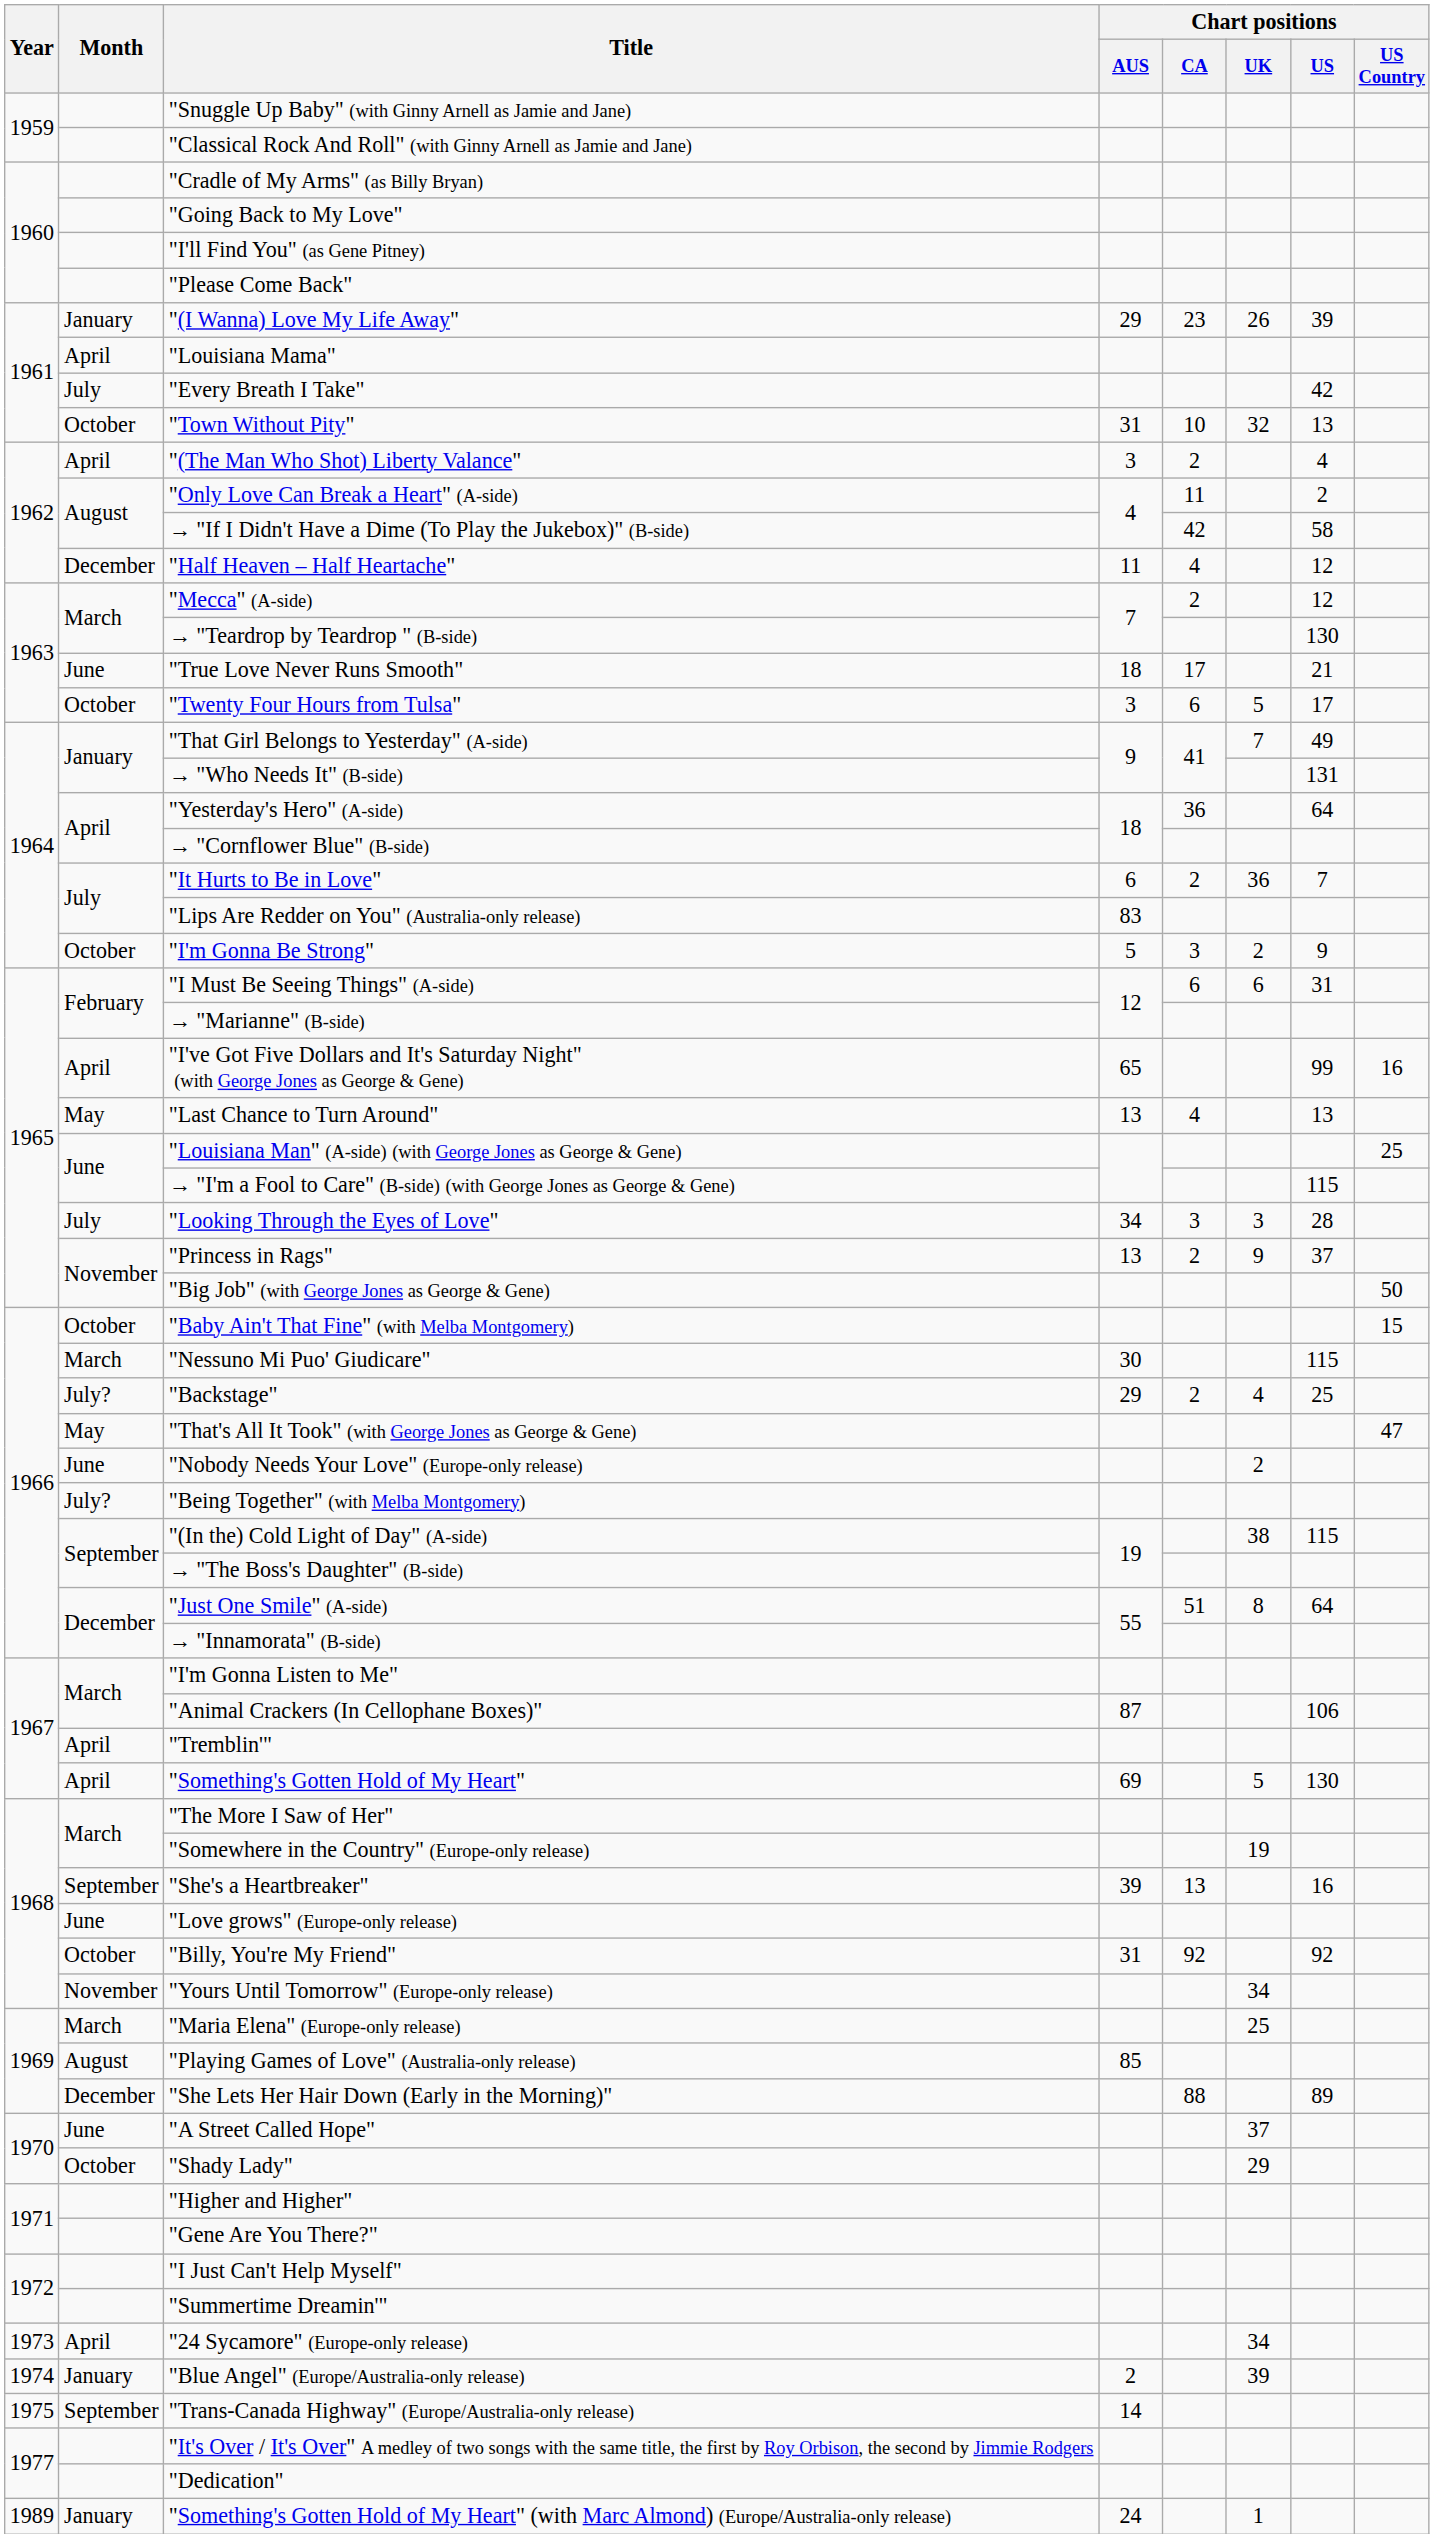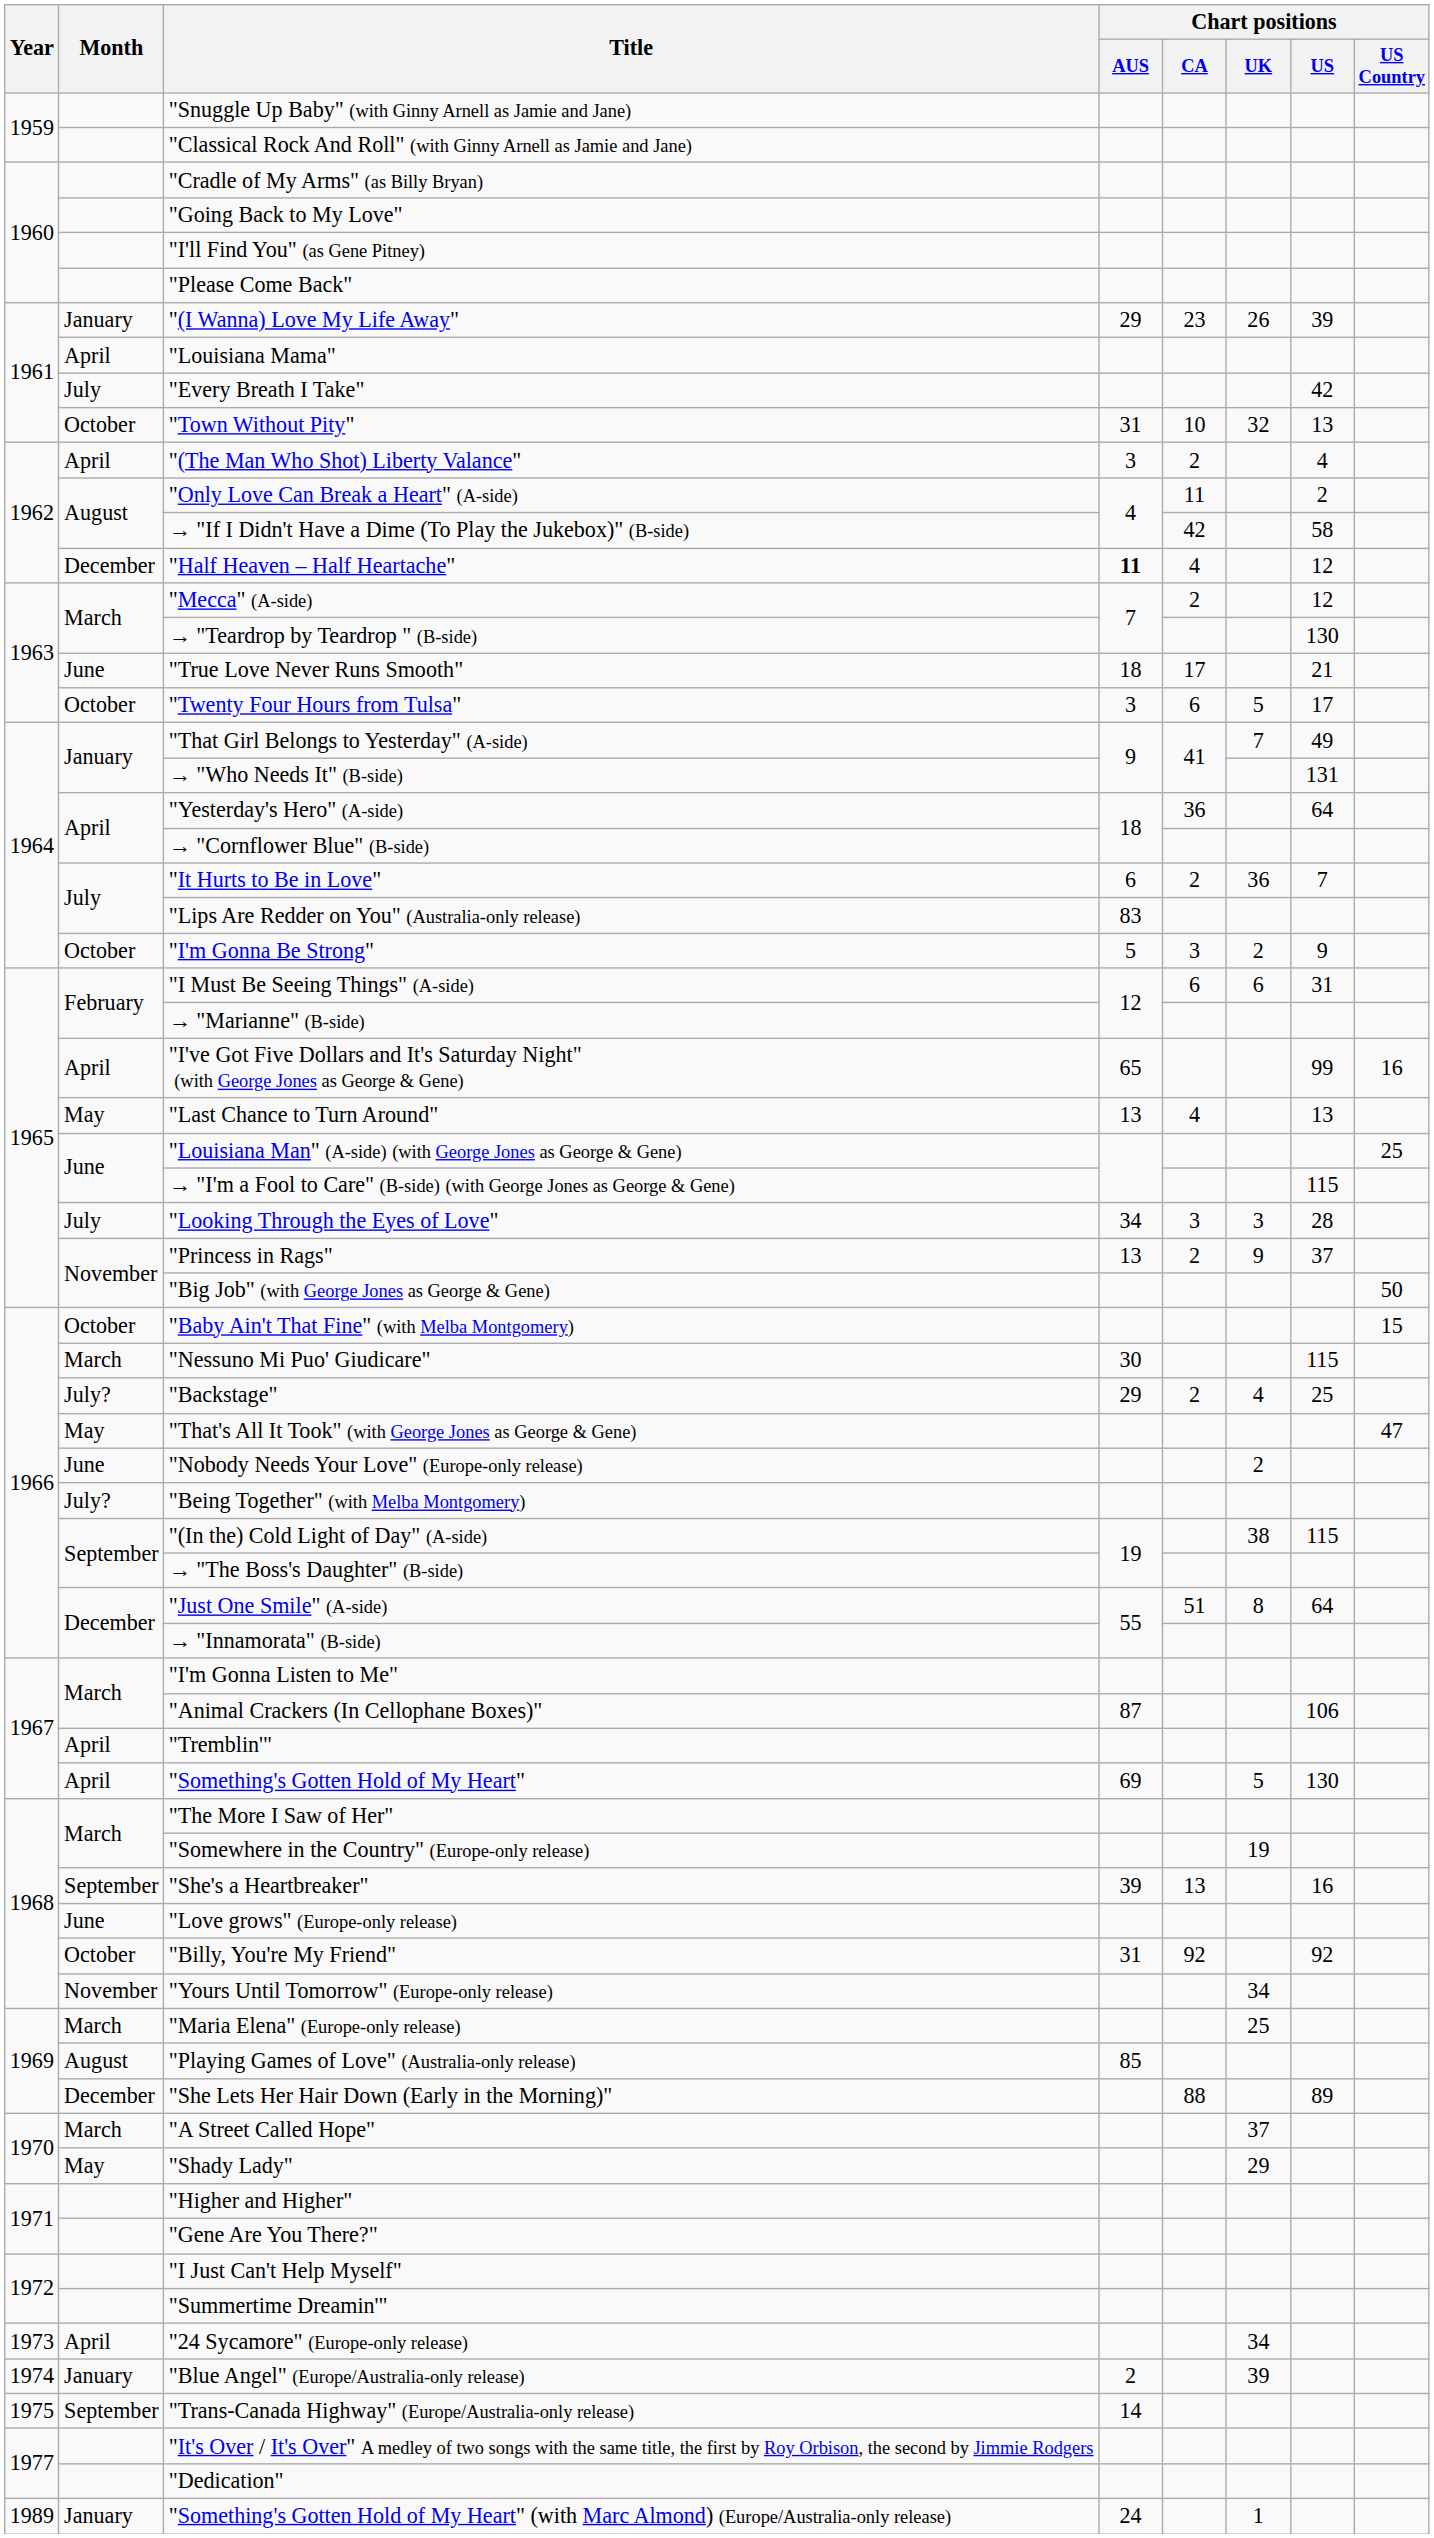(1131, 565) normal -> (1131, 565) bold
(84, 2130) June -> (93, 2130) March
(100, 2165) October -> (84, 2165) May
